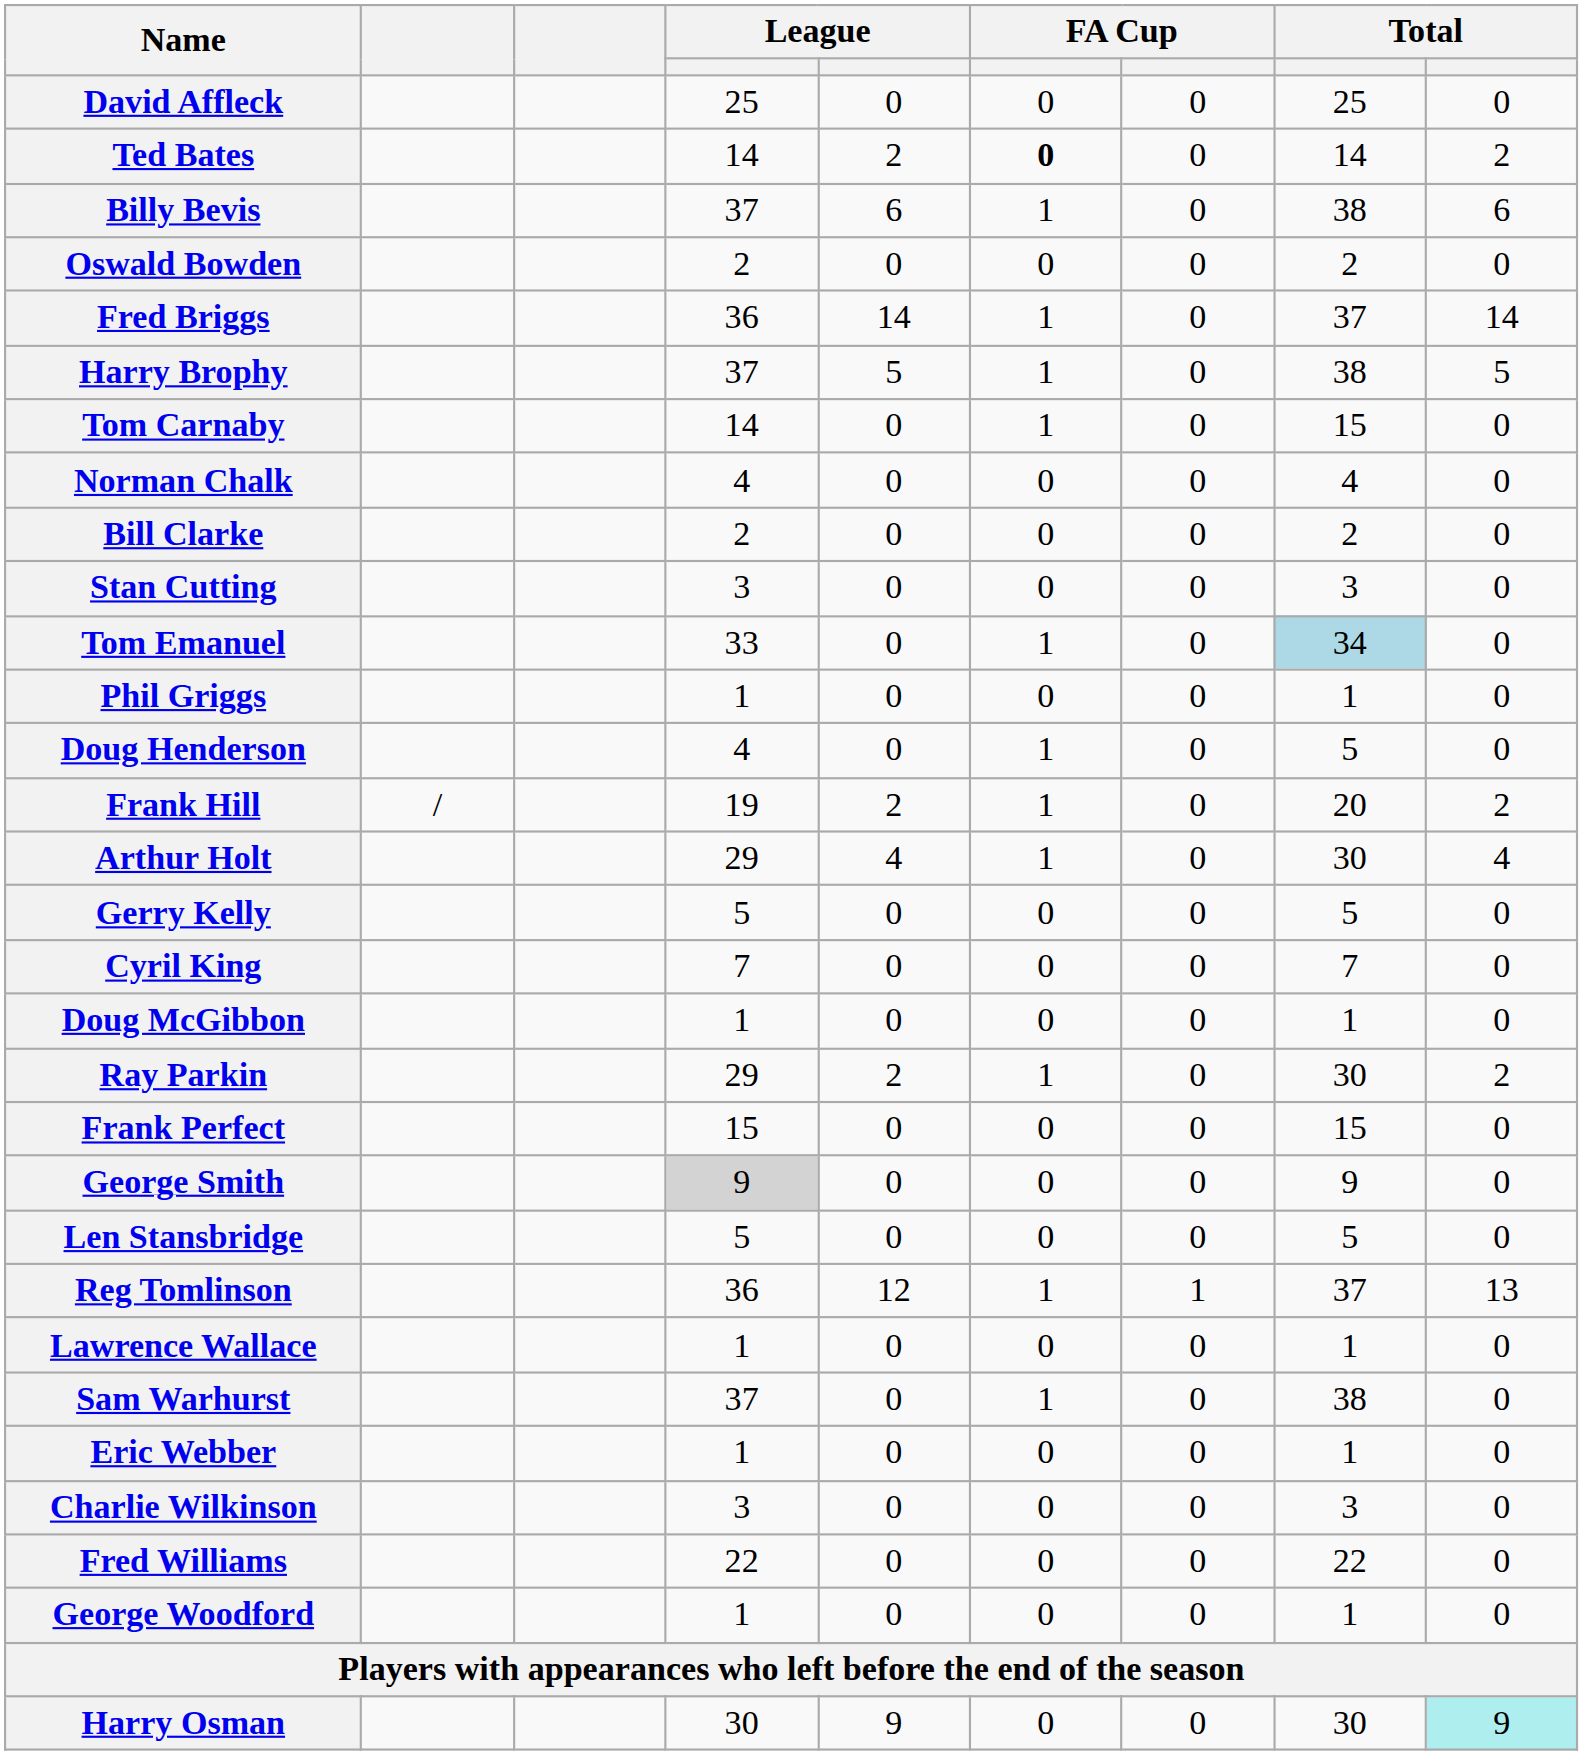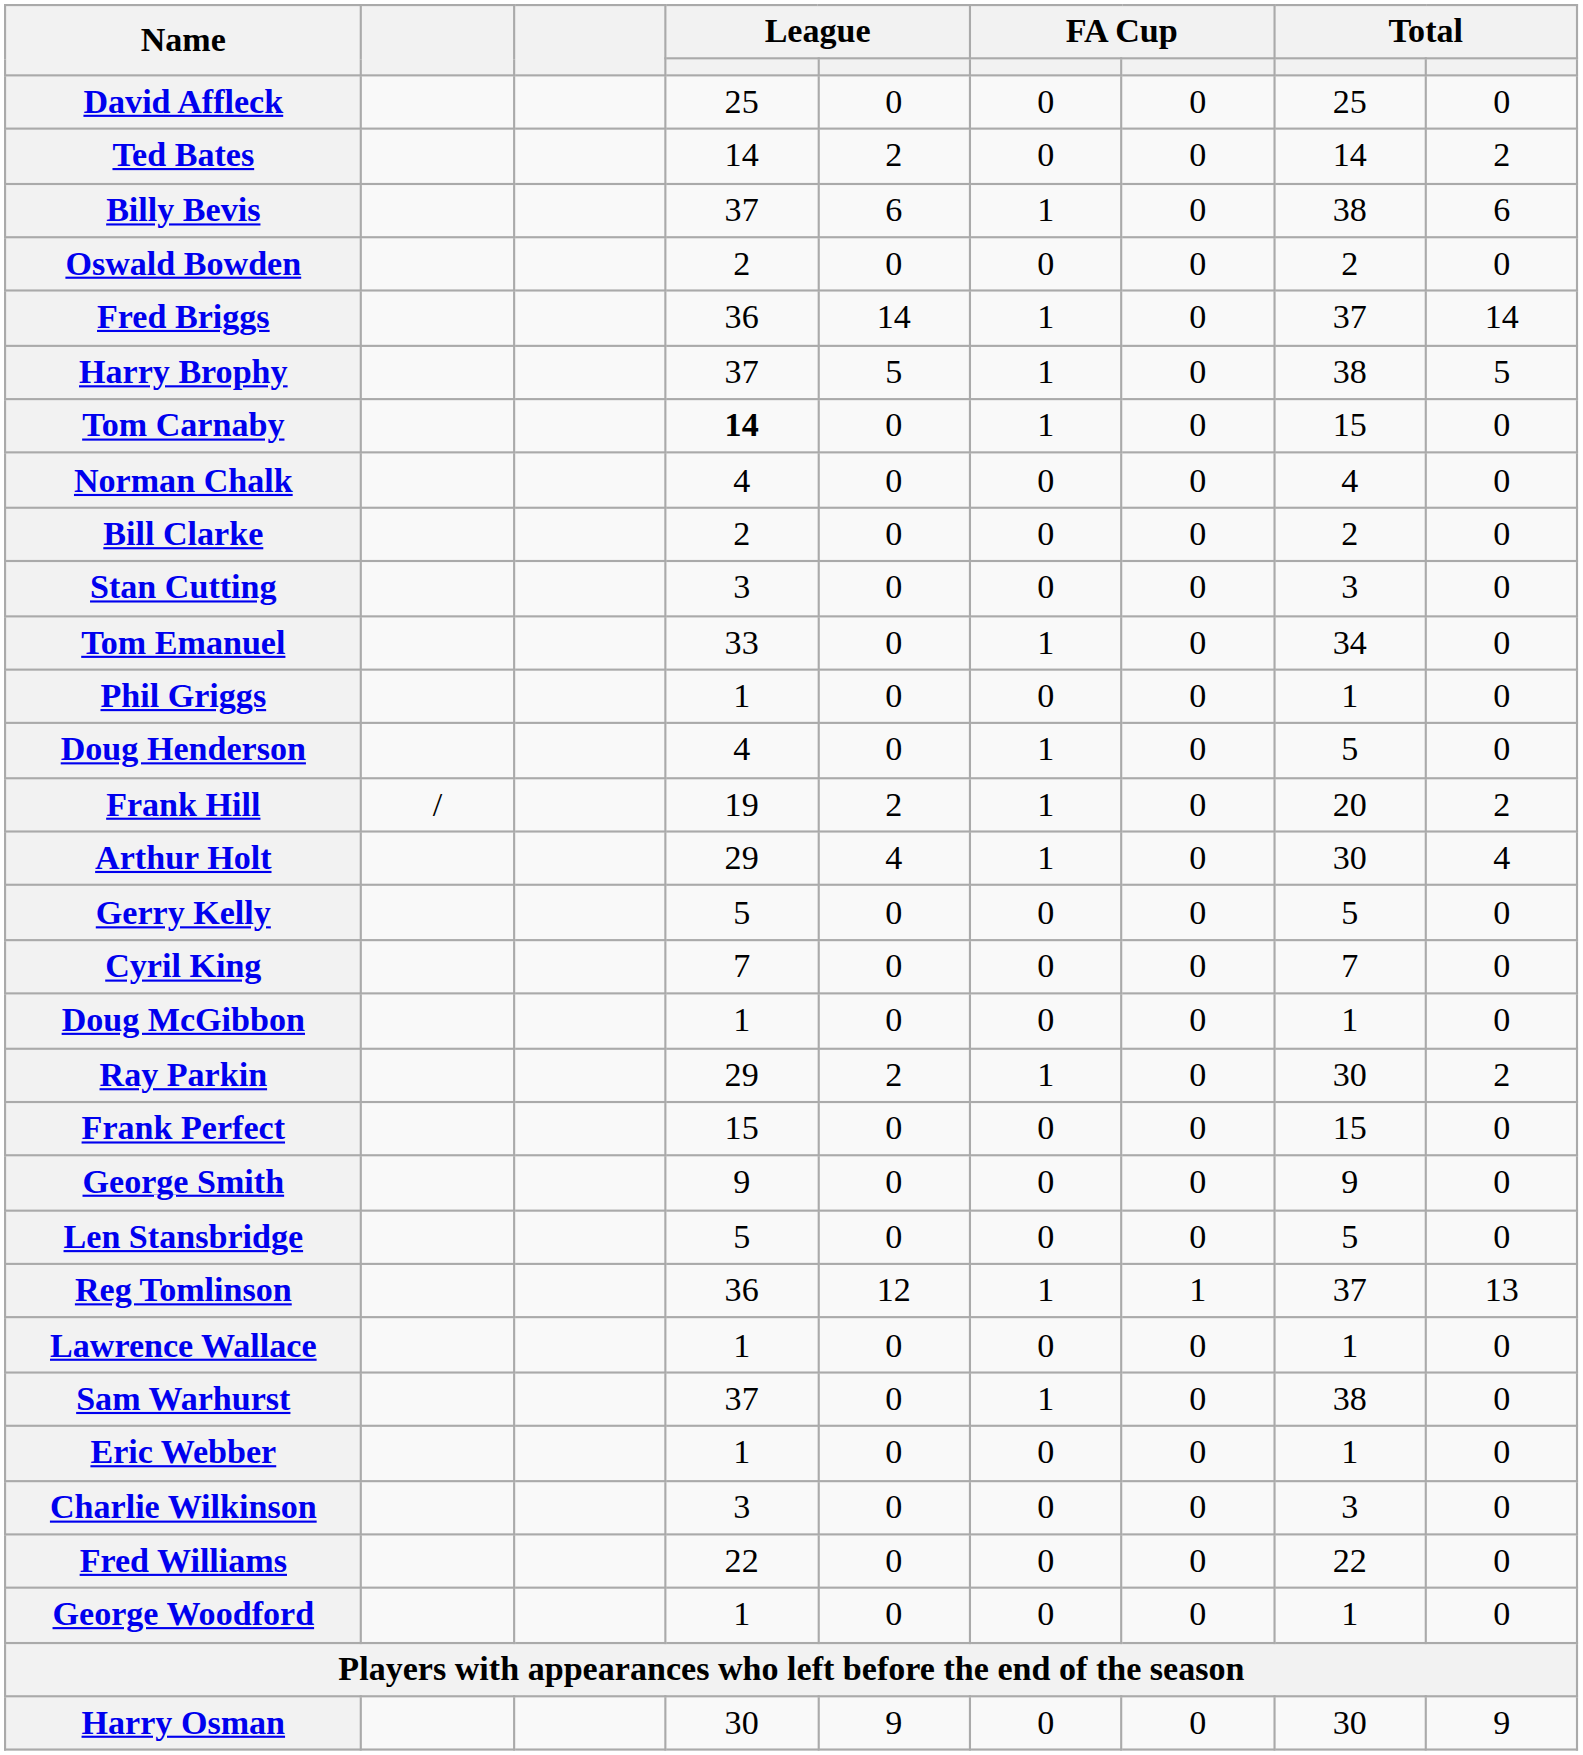(1046, 155) bold -> (1046, 155) normal
(742, 425) normal -> (742, 425) bold
(1350, 641) lightblue background -> (1350, 641) no background
(742, 1182) lightgrey background -> (742, 1182) no background
(1502, 1722) paleturquoise background -> (1502, 1722) no background
